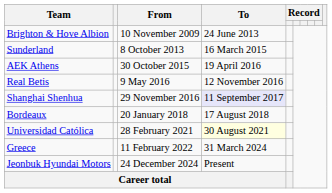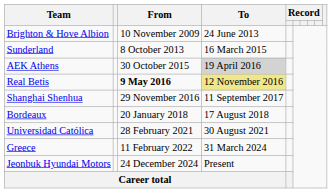(232, 66) no background -> (232, 66) lightgrey background
(145, 82) normal -> (146, 82) bold
(244, 82) no background -> (244, 82) khaki background
(244, 98) lavender background -> (244, 98) no background
(236, 131) lightyellow background -> (236, 131) no background
